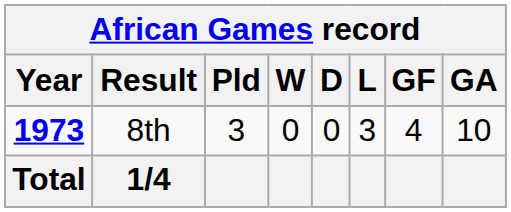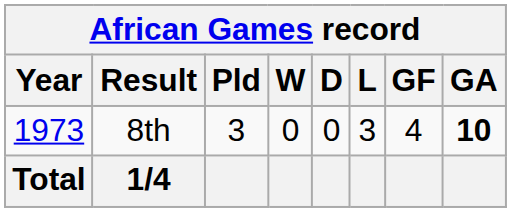(49, 130) bold -> (49, 130) normal
(474, 130) normal -> (474, 130) bold
